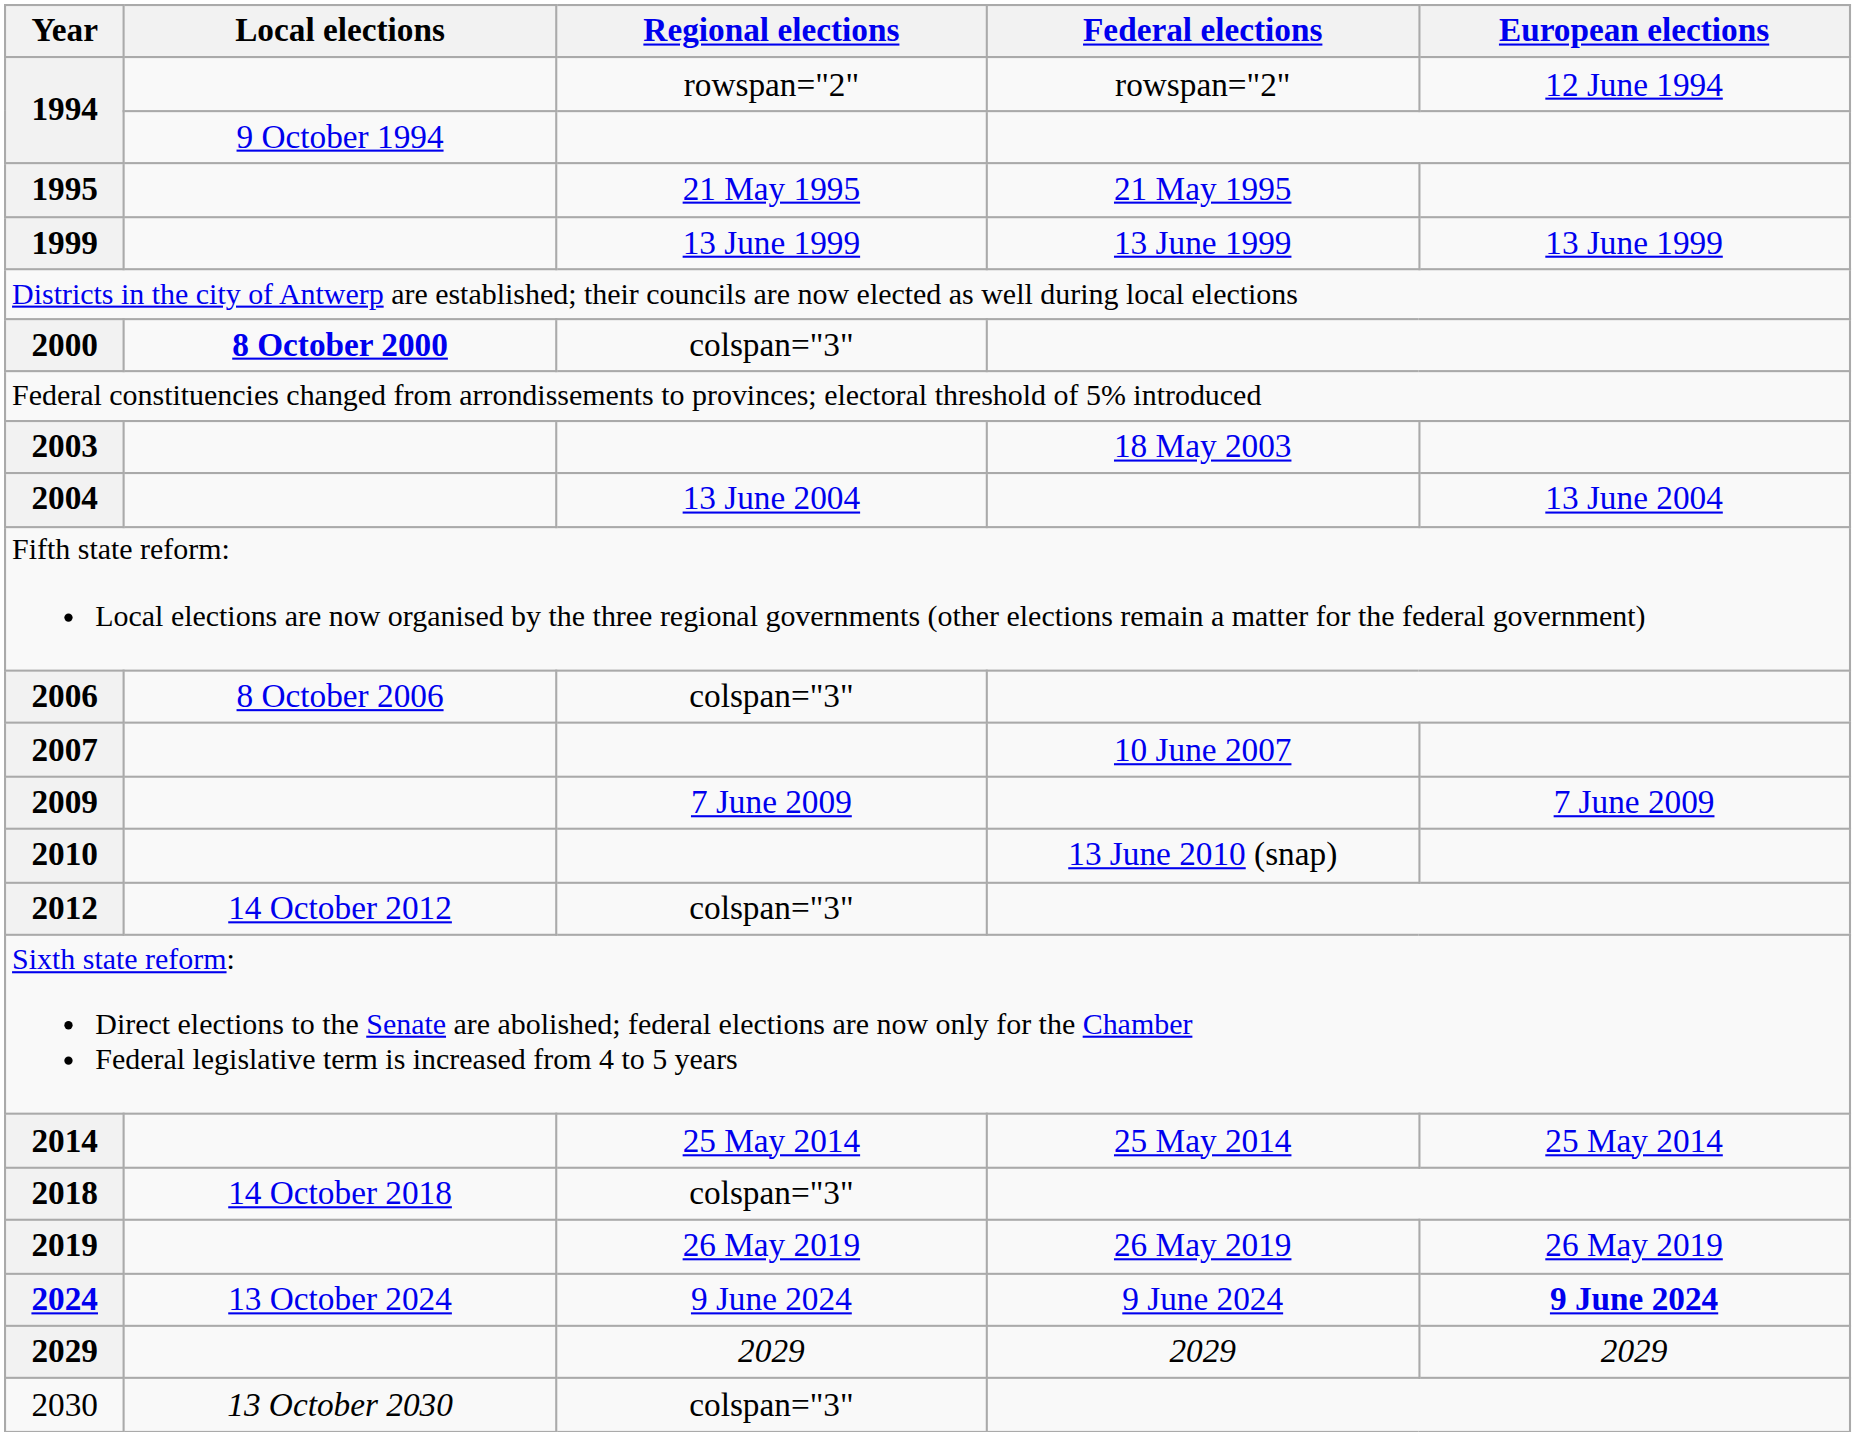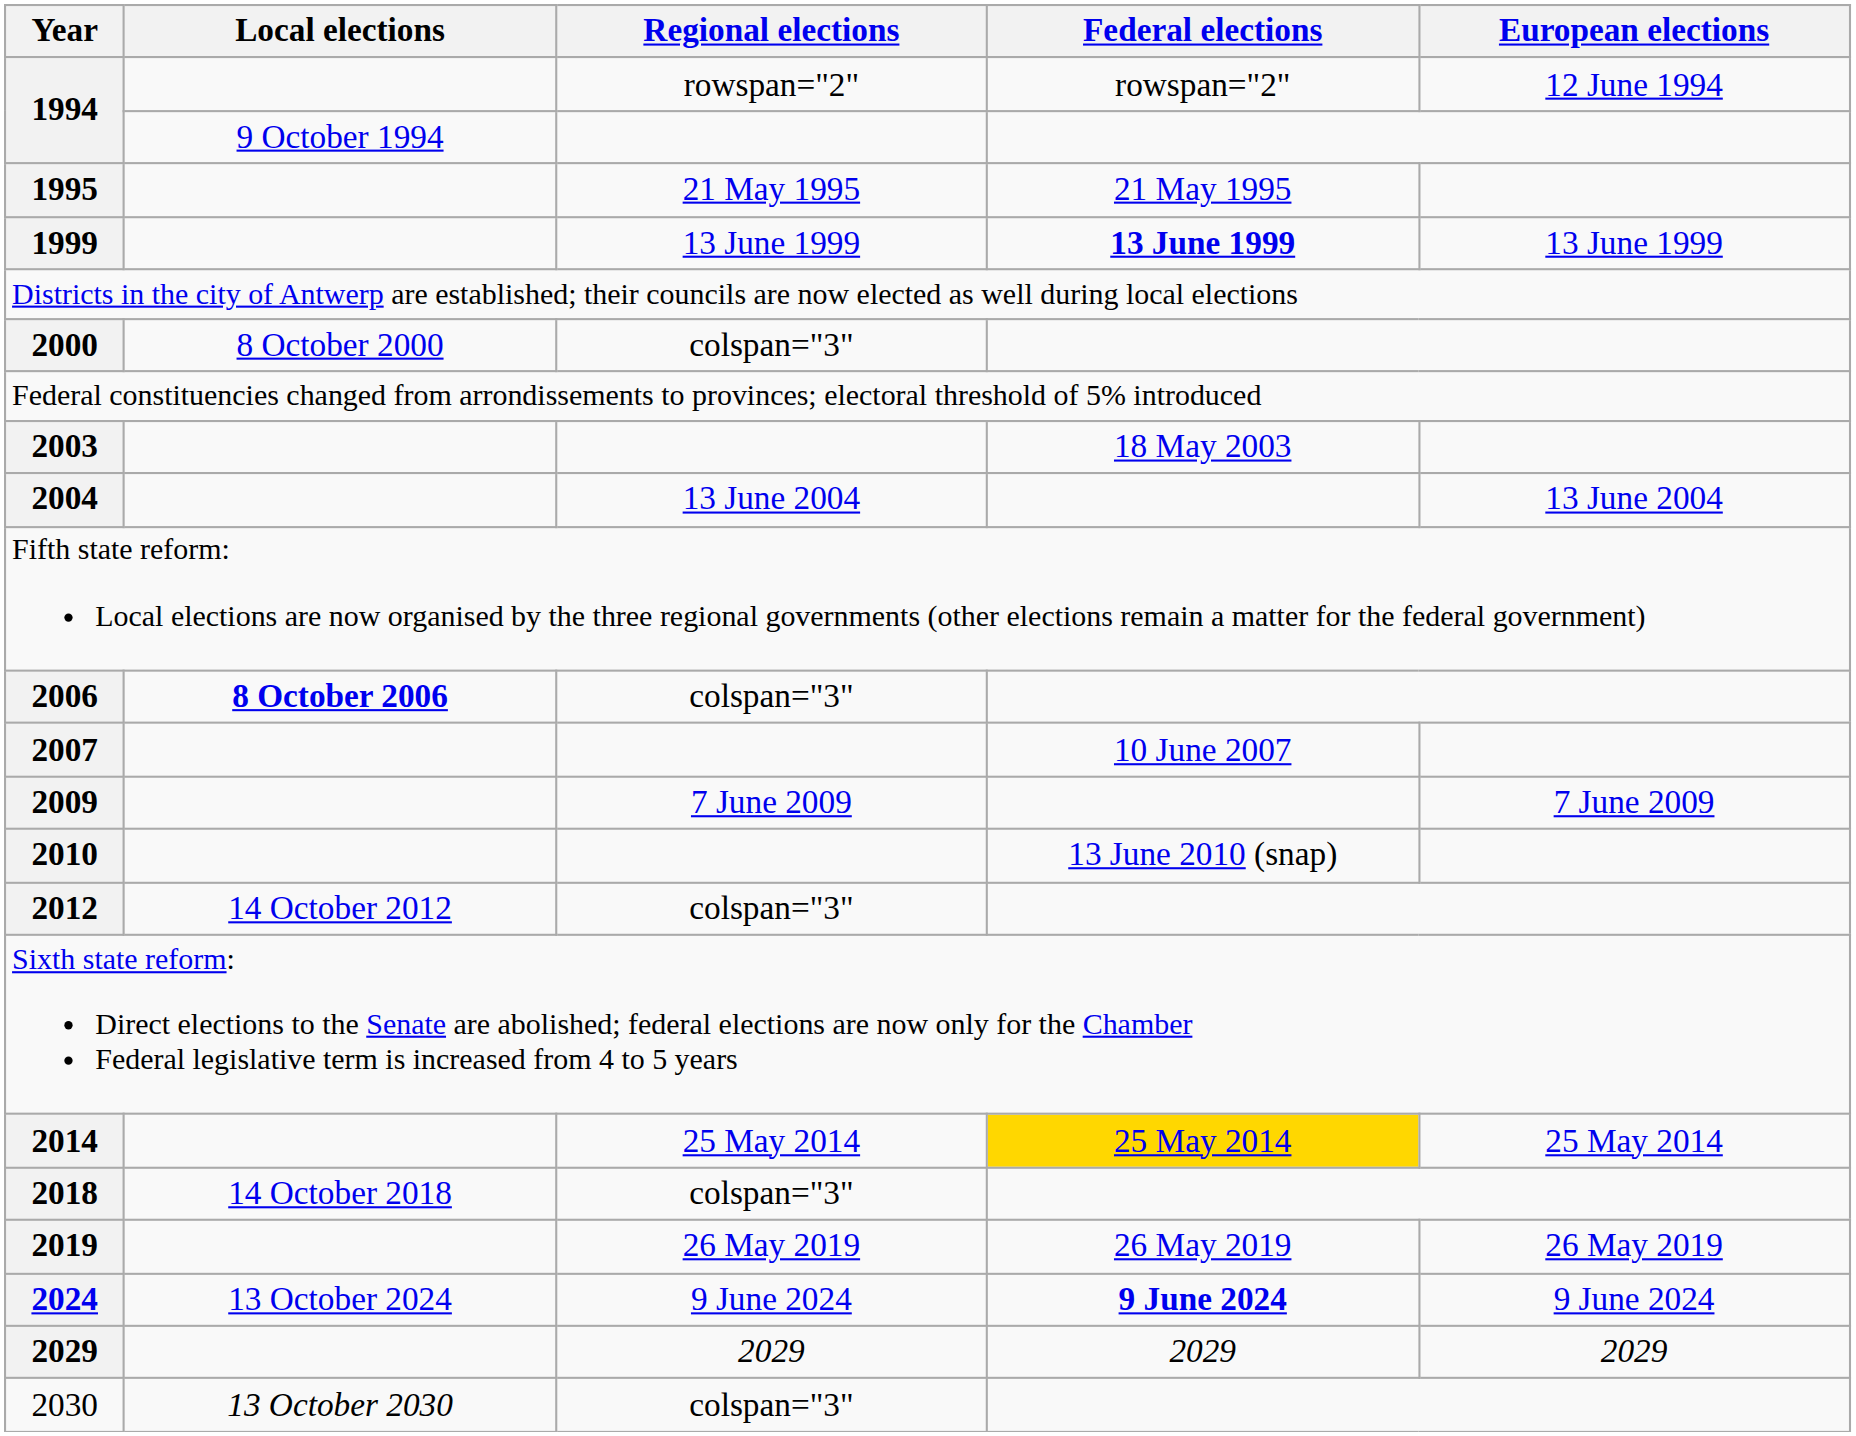(1203, 242) normal -> (1203, 242) bold
(340, 344) bold -> (340, 344) normal
(340, 696) normal -> (340, 696) bold
(1203, 1140) no background -> (1203, 1140) gold background
(1203, 1298) normal -> (1203, 1298) bold
(1634, 1298) bold -> (1634, 1298) normal
